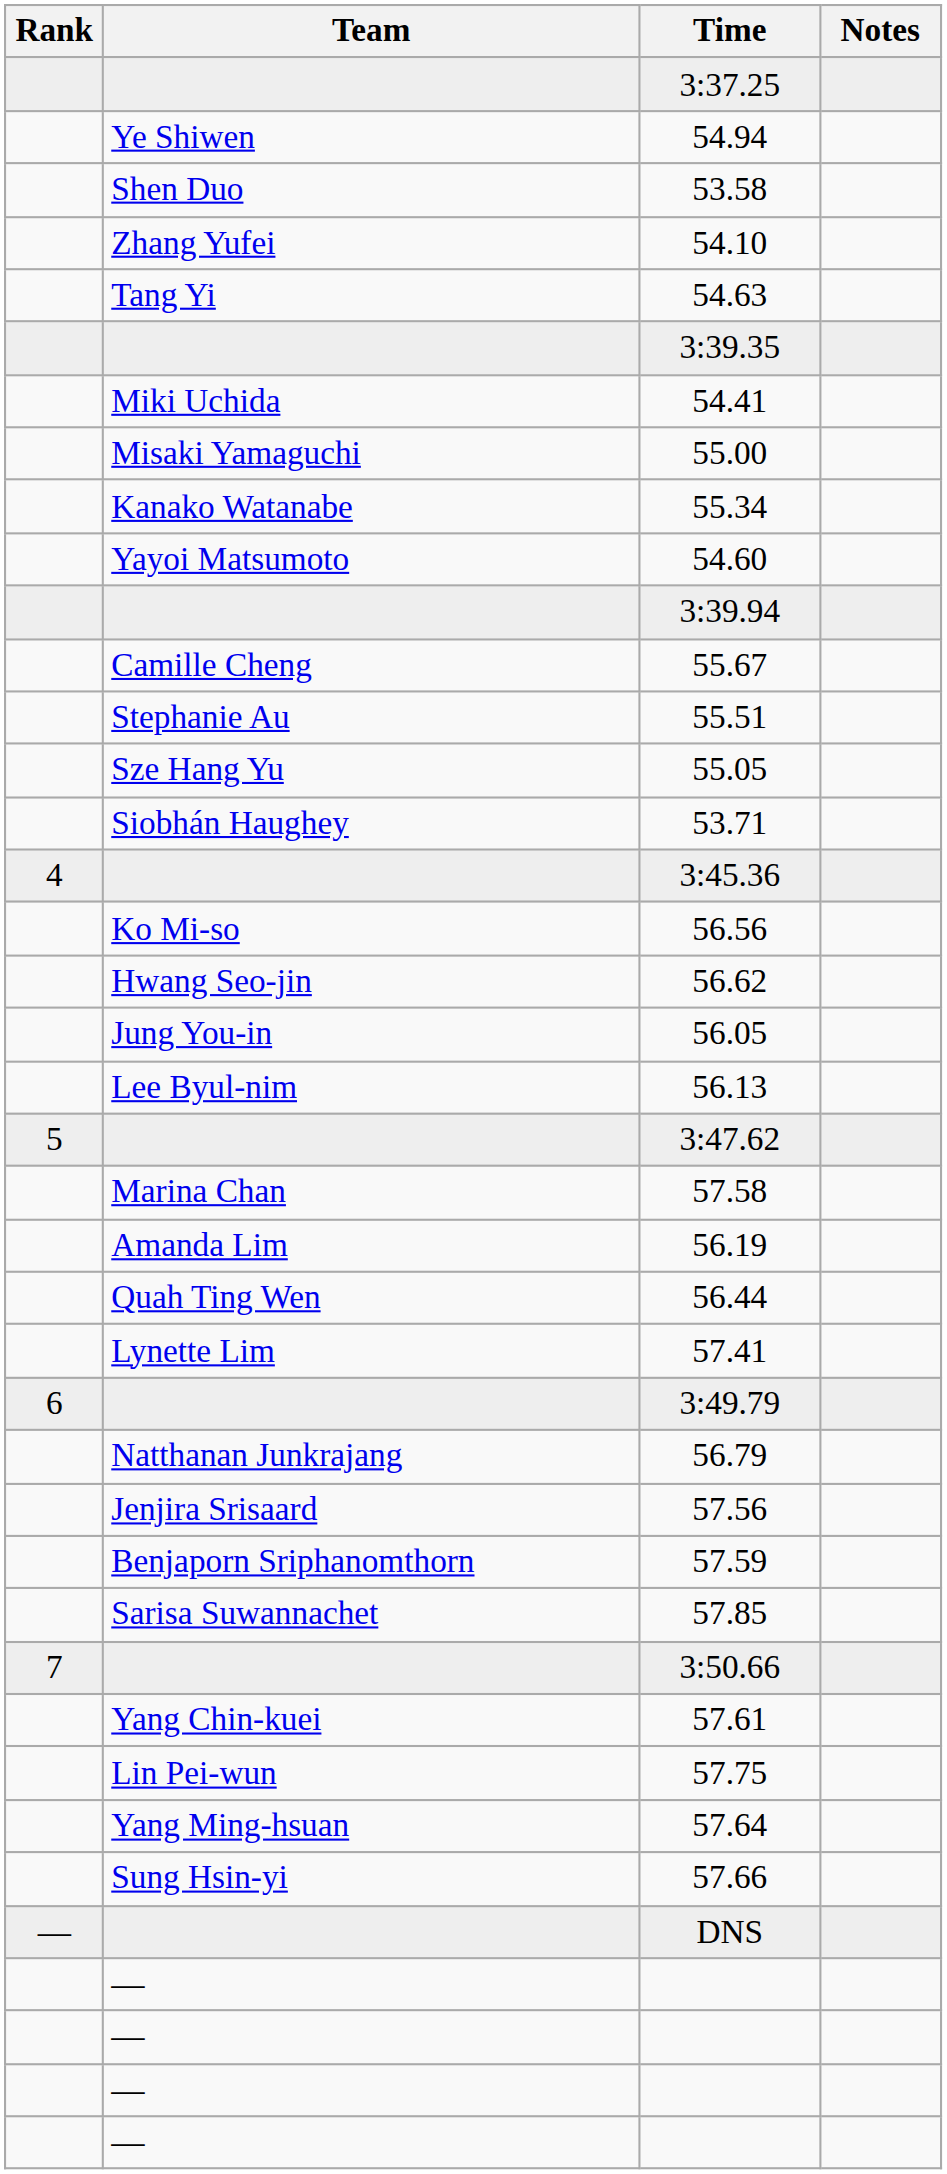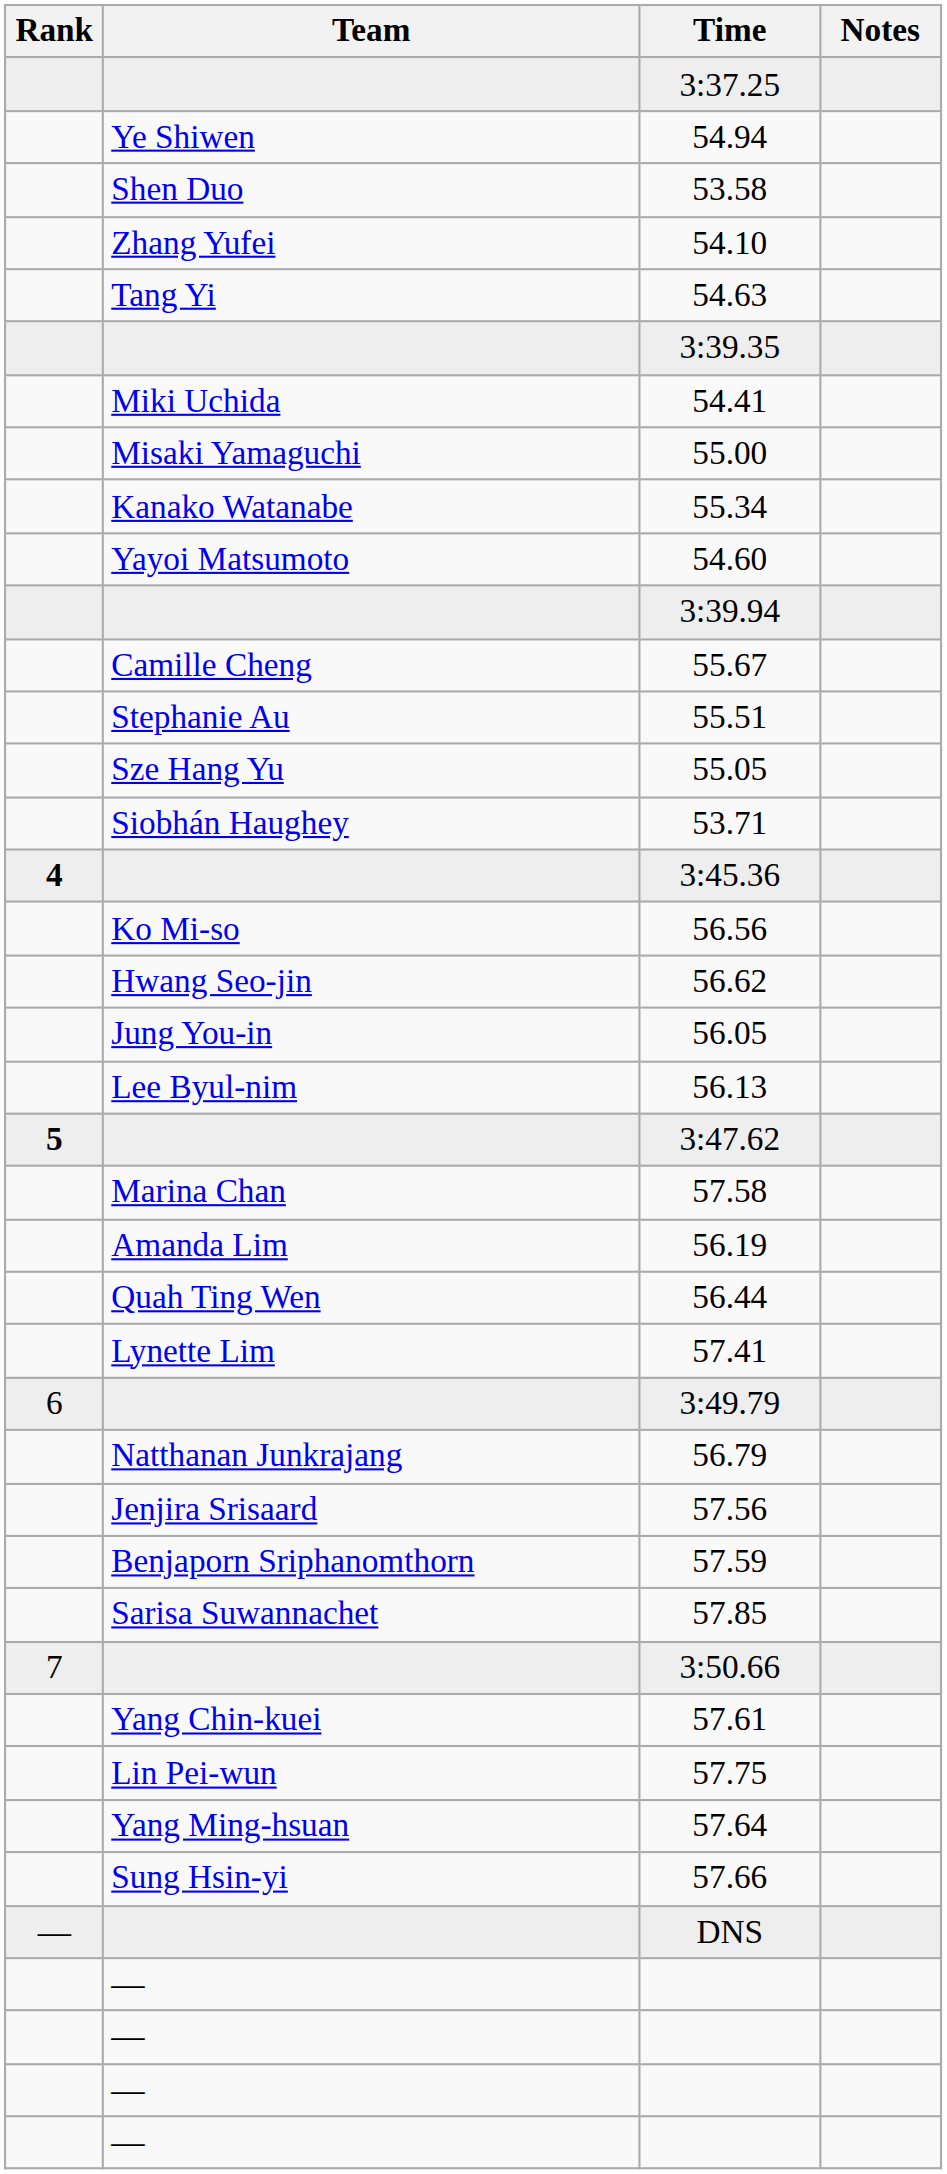(54, 875) normal -> (54, 875) bold
(54, 1139) normal -> (54, 1139) bold
